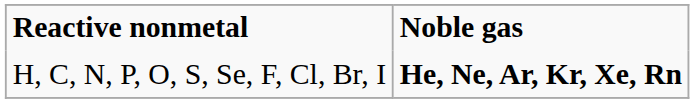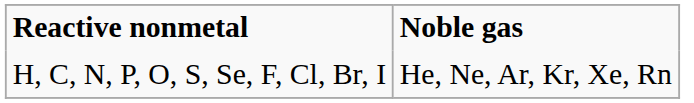(541, 73) bold -> (536, 73) normal
